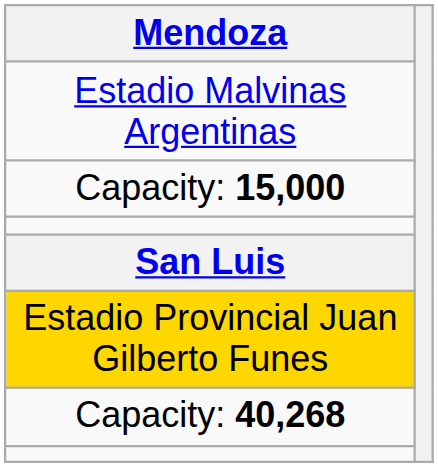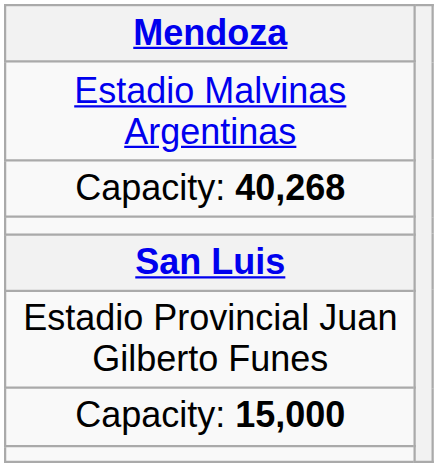(210, 187) Capacity: 15,000 -> (210, 187) Capacity: 40,268
(210, 338) gold background -> (210, 338) no background
(210, 416) Capacity: 40,268 -> (210, 416) Capacity: 15,000
